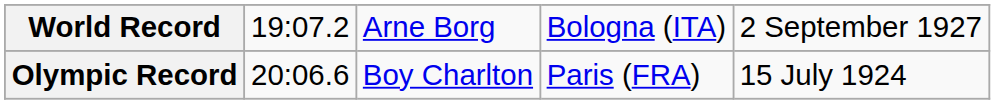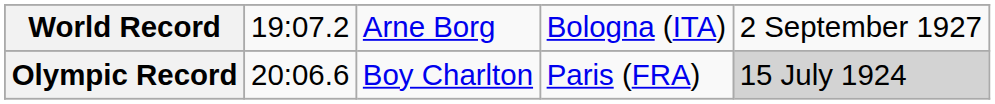(823, 74) no background -> (823, 74) lightgrey background
